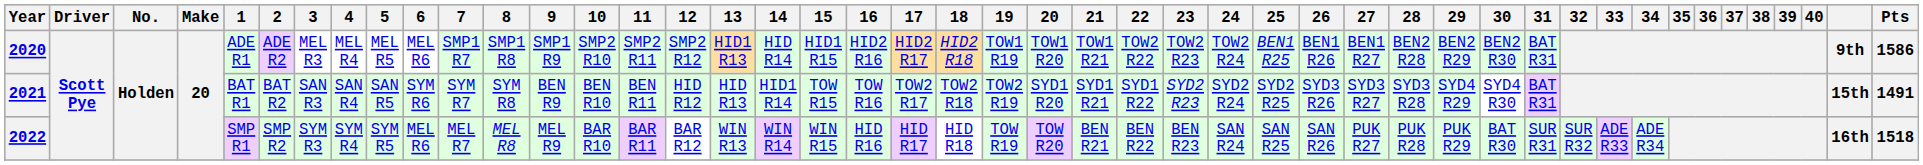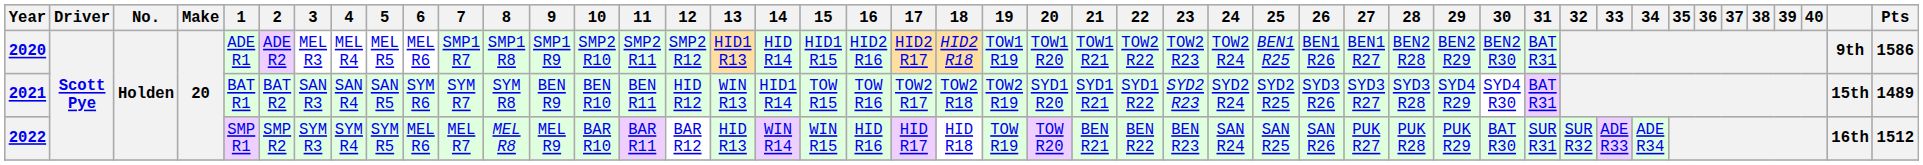(733, 94) HID R13 -> (733, 94) WIN R13
(1895, 94) 1491 -> (1895, 94) 1489
(733, 137) WIN R13 -> (733, 137) HID R13
(1895, 137) 1518 -> (1895, 137) 1512
